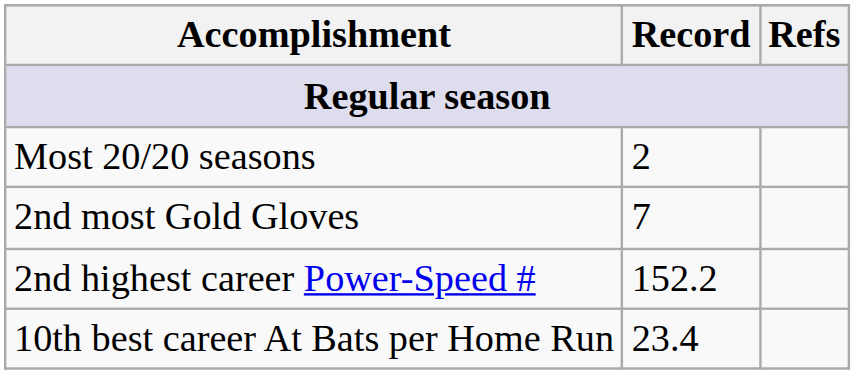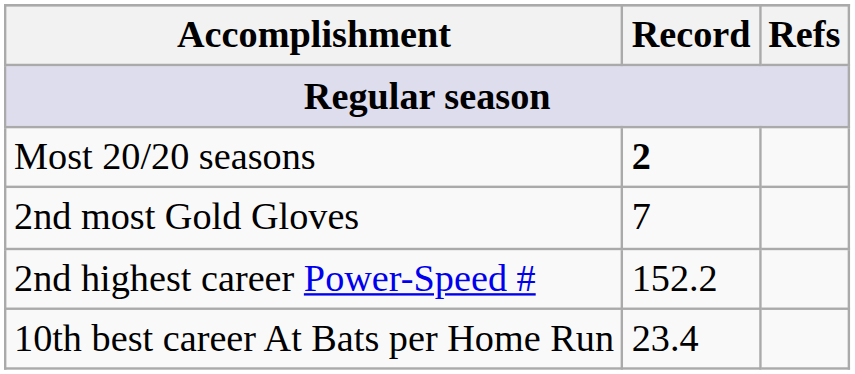(641, 156) normal -> (641, 156) bold
